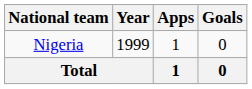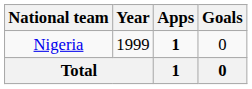(176, 44) normal -> (176, 44) bold
